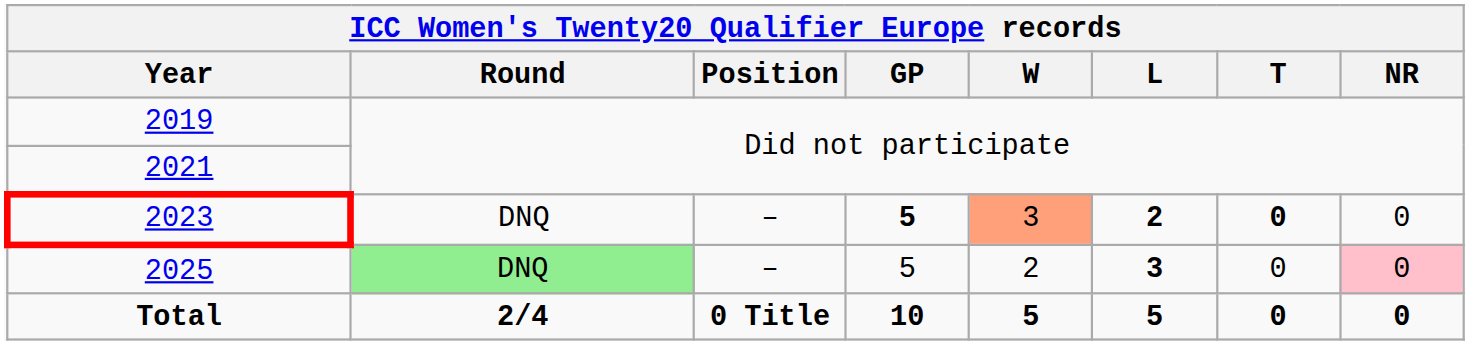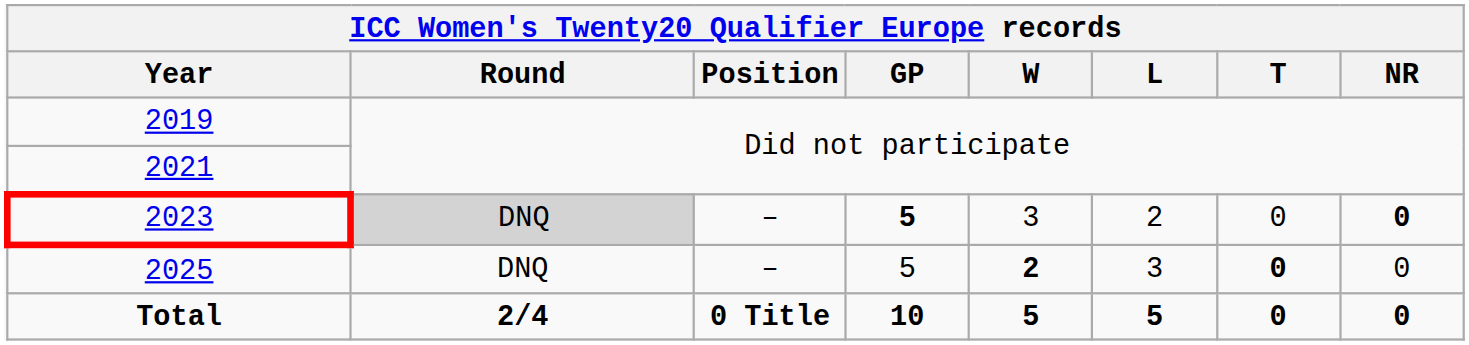(524, 219) no background -> (524, 219) lightgrey background
(1031, 219) lightsalmon background -> (1031, 219) no background
(1154, 219) bold -> (1154, 219) normal
(1278, 219) bold -> (1278, 219) normal
(1402, 219) normal -> (1402, 219) bold
(523, 269) lightgreen background -> (523, 269) no background
(1031, 269) normal -> (1031, 269) bold
(1154, 269) bold -> (1154, 269) normal
(1278, 269) normal -> (1278, 269) bold
(1402, 269) pink background -> (1402, 269) no background
